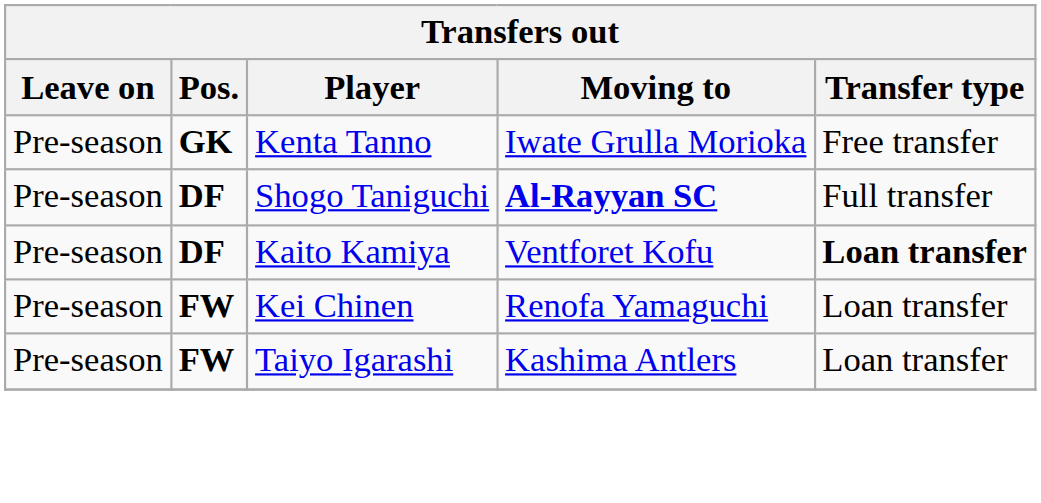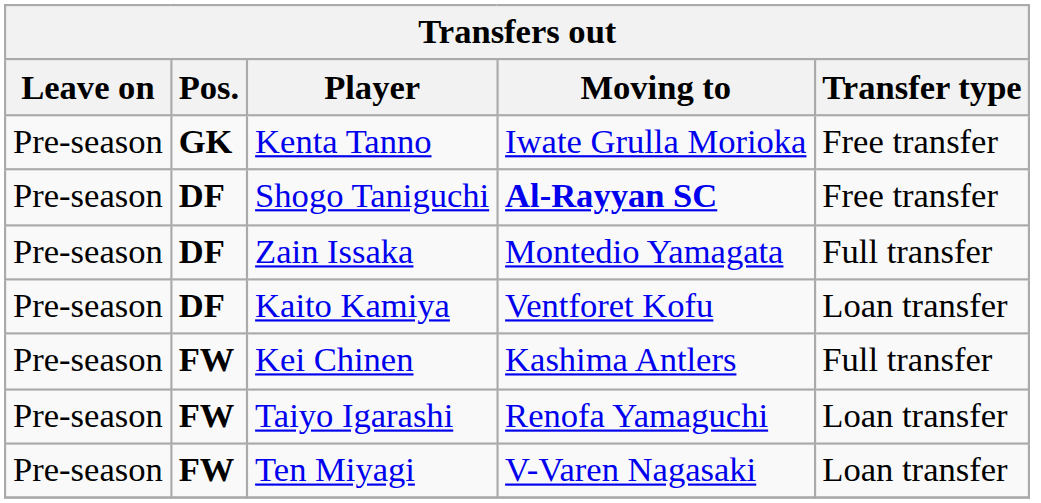(907, 196) Full transfer -> (910, 196) Free transfer
+ row: (334, 251)
(925, 251) bold -> (915, 305) normal
(637, 305) Renofa Yamaguchi -> (621, 360) Kashima Antlers
(915, 305) Loan transfer -> (907, 360) Full transfer
(621, 360) Kashima Antlers -> (637, 415) Renofa Yamaguchi
+ row: (335, 470)
